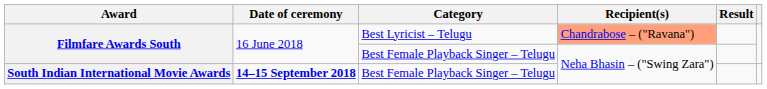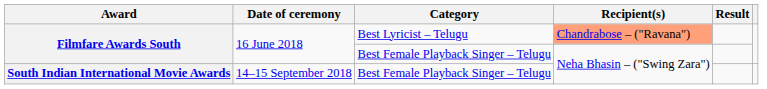(296, 73) bold -> (294, 73) normal
